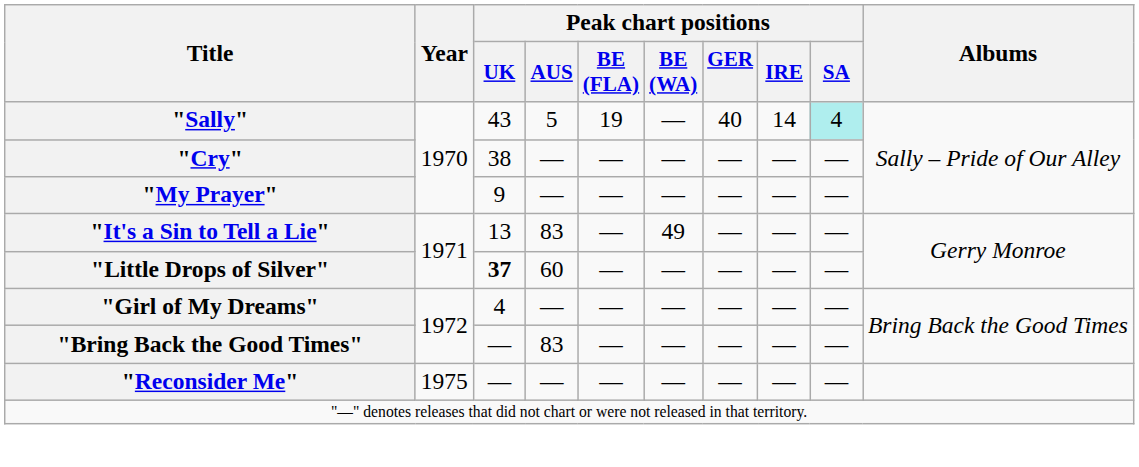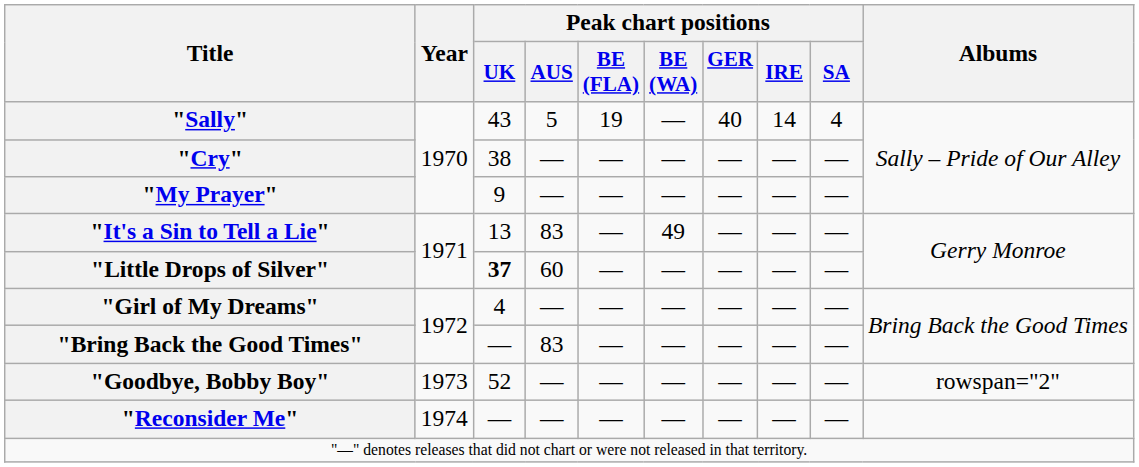(836, 120) paleturquoise background -> (836, 120) no background
+ row: (210, 381)
(444, 381) 1975 -> (444, 418) 1974
